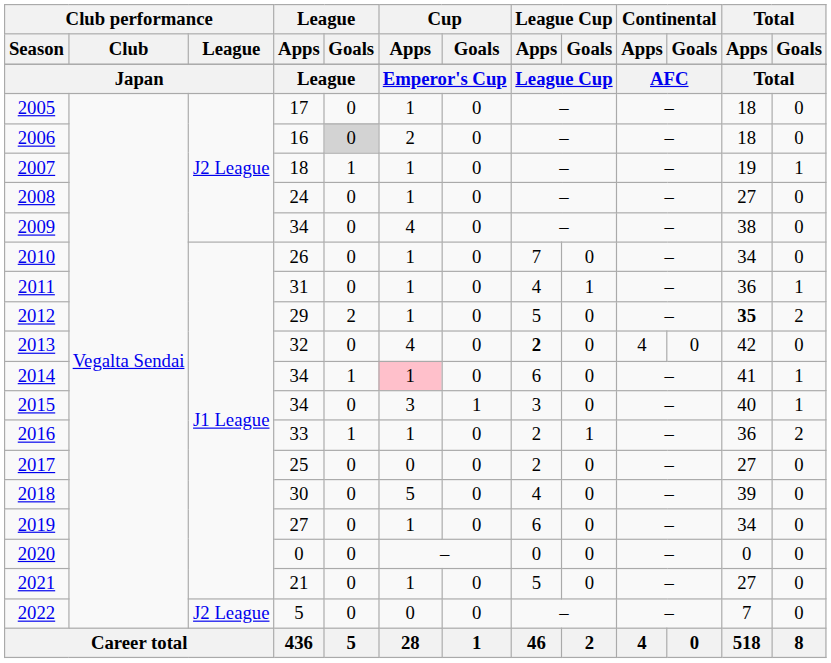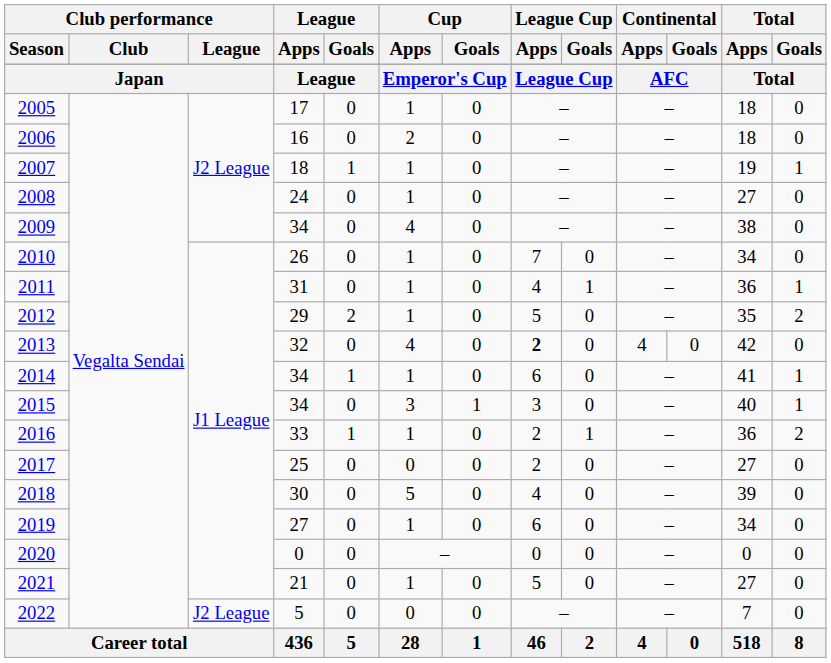(351, 138) lightgrey background -> (351, 138) no background
(747, 316) bold -> (747, 316) normal
(410, 375) pink background -> (410, 375) no background
